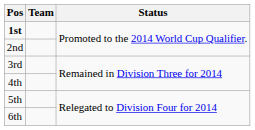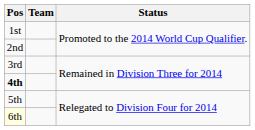(15, 30) bold -> (15, 30) normal
(15, 82) normal -> (15, 82) bold
(15, 116) no background -> (15, 116) lightyellow background
